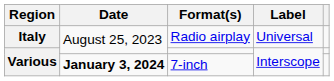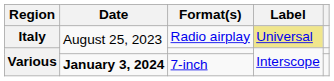(285, 36) no background -> (285, 36) khaki background
